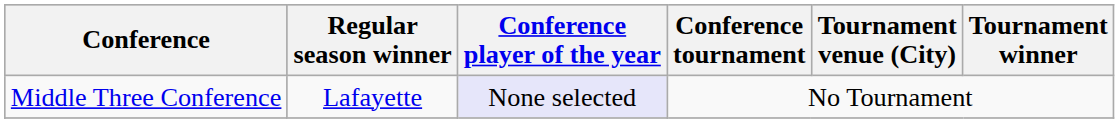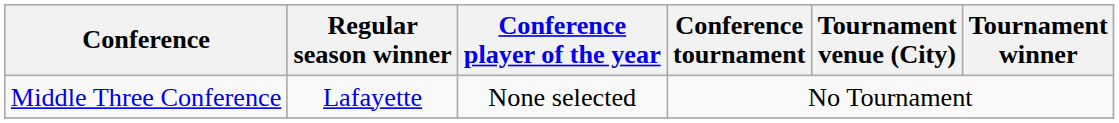(562, 96) lavender background -> (562, 96) no background
